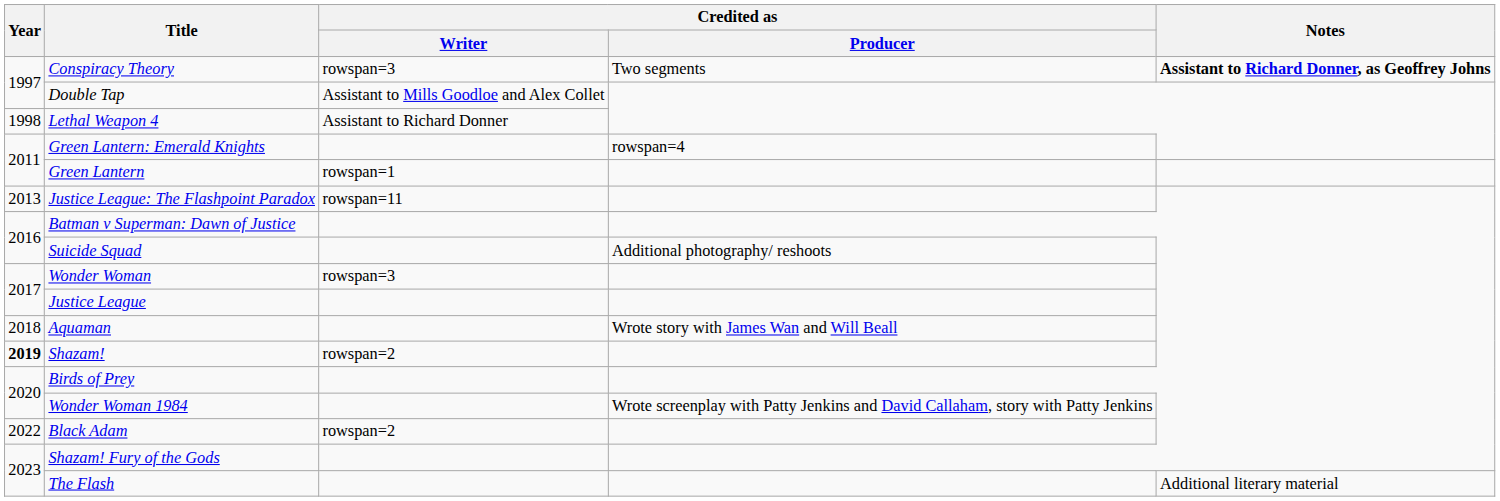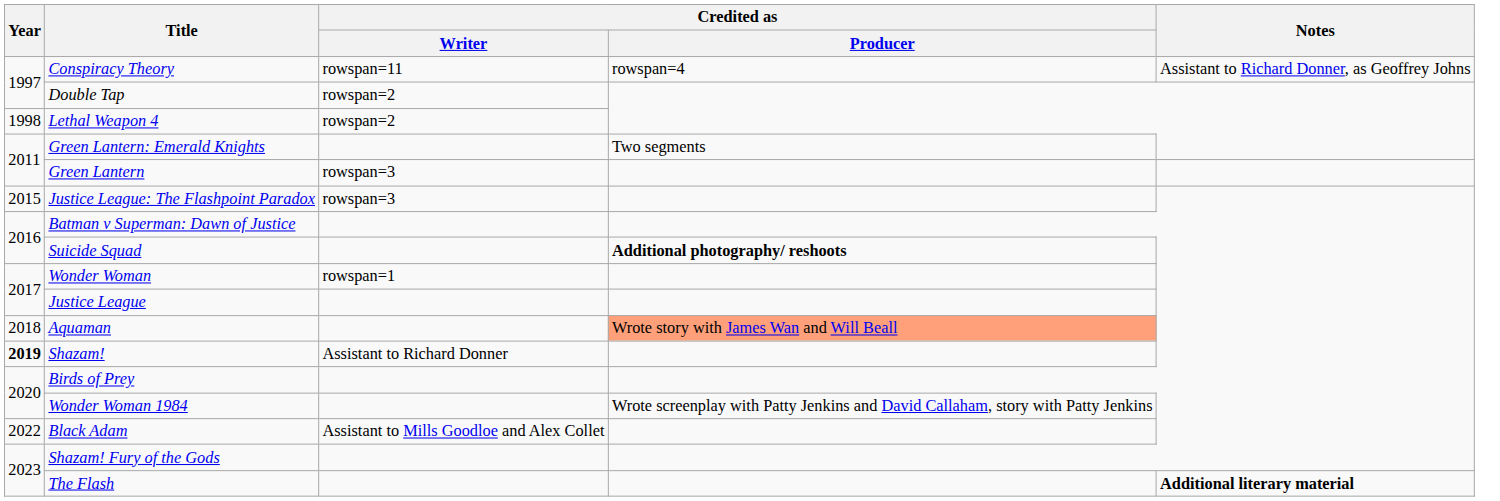(359, 69) rowspan=3 -> (363, 69) rowspan=11
(659, 69) Two segments -> (648, 69) rowspan=4
(1325, 69) bold -> (1315, 69) normal
(463, 95) Assistant to Mills Goodloe and Alex Collet -> (359, 95) rowspan=2
(415, 120) Assistant to Richard Donner -> (359, 120) rowspan=2
(648, 146) rowspan=4 -> (659, 146) Two segments
(359, 172) rowspan=1 -> (359, 172) rowspan=3
(25, 198) 2013 -> (25, 198) 2015
(363, 198) rowspan=11 -> (359, 198) rowspan=3
(722, 250) normal -> (729, 250) bold
(359, 276) rowspan=3 -> (359, 276) rowspan=1
(755, 328) no background -> (755, 328) lightsalmon background
(359, 353) rowspan=2 -> (415, 353) Assistant to Richard Donner
(359, 431) rowspan=2 -> (463, 431) Assistant to Mills Goodloe and Alex Collet
(1249, 483) normal -> (1257, 483) bold
